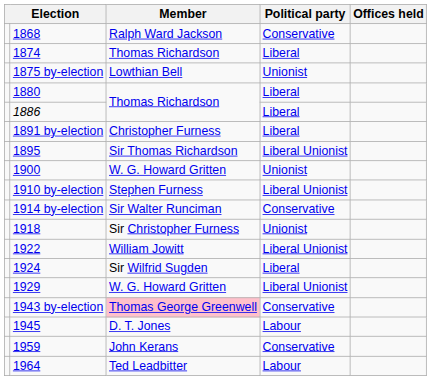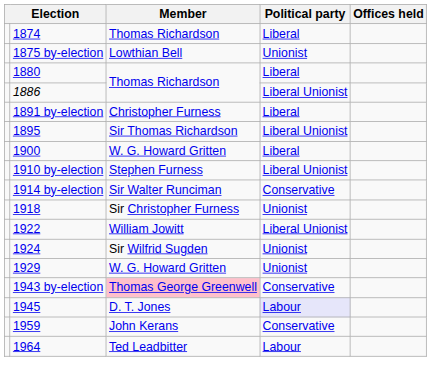- row: (27, 33)
(281, 111) Liberal -> (305, 92) Liberal Unionist
(285, 170) Unionist -> (281, 151) Liberal
(281, 268) Liberal -> (285, 248) Unionist
(305, 287) Liberal Unionist -> (285, 268) Unionist
(282, 326) no background -> (282, 307) lavender background
